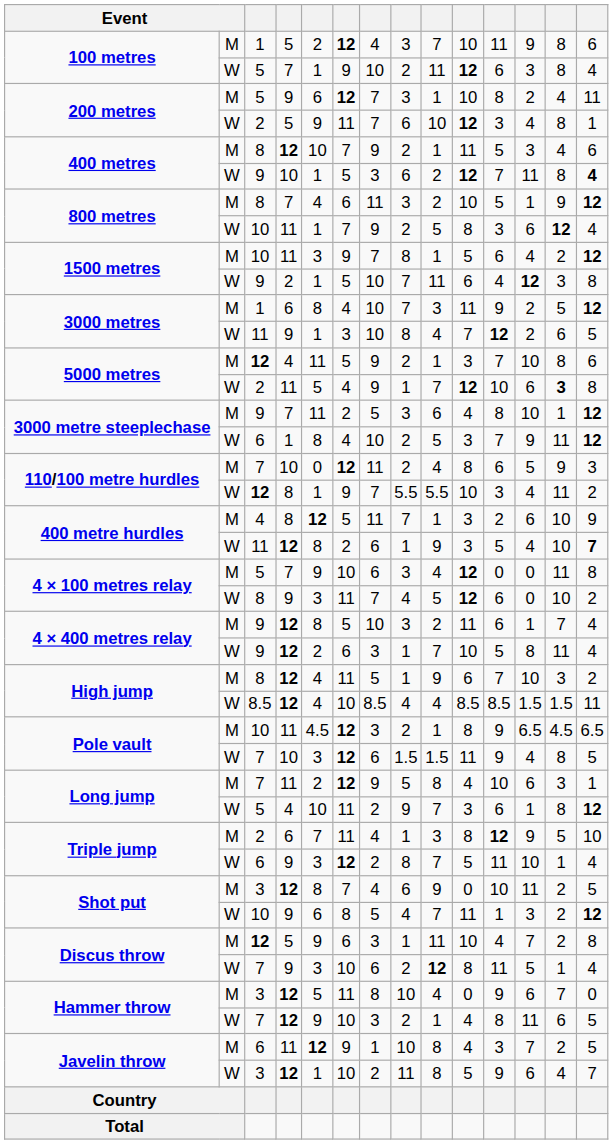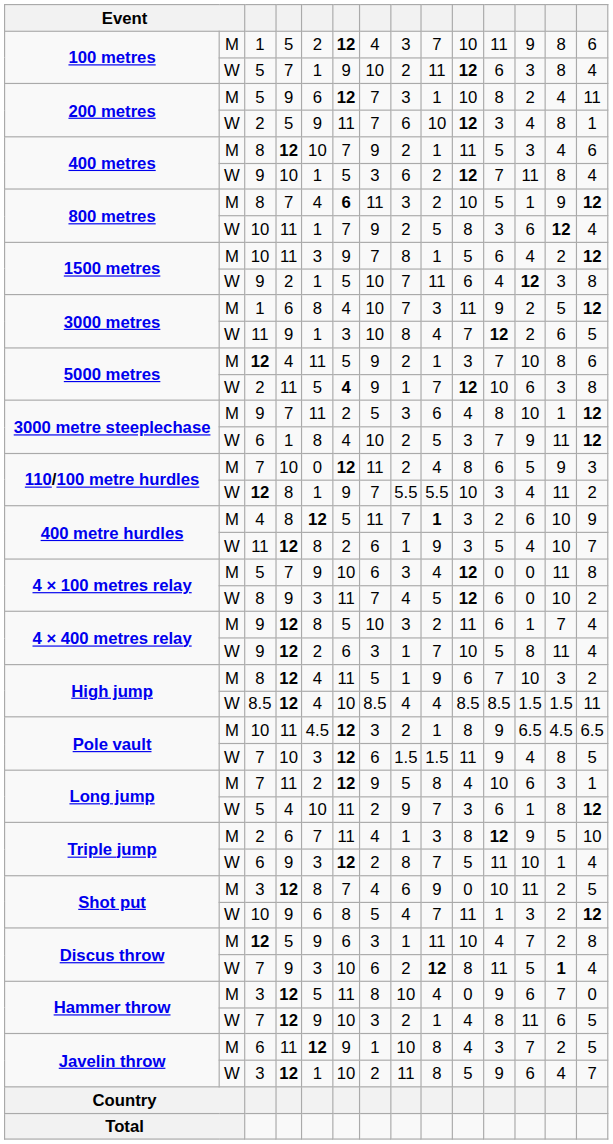(592, 177) bold -> (592, 177) normal
(346, 203) normal -> (346, 203) bold
(346, 388) normal -> (346, 388) bold
(561, 388) bold -> (561, 388) normal
(437, 520) normal -> (437, 520) bold
(592, 546) bold -> (592, 546) normal
(561, 968) normal -> (561, 968) bold
